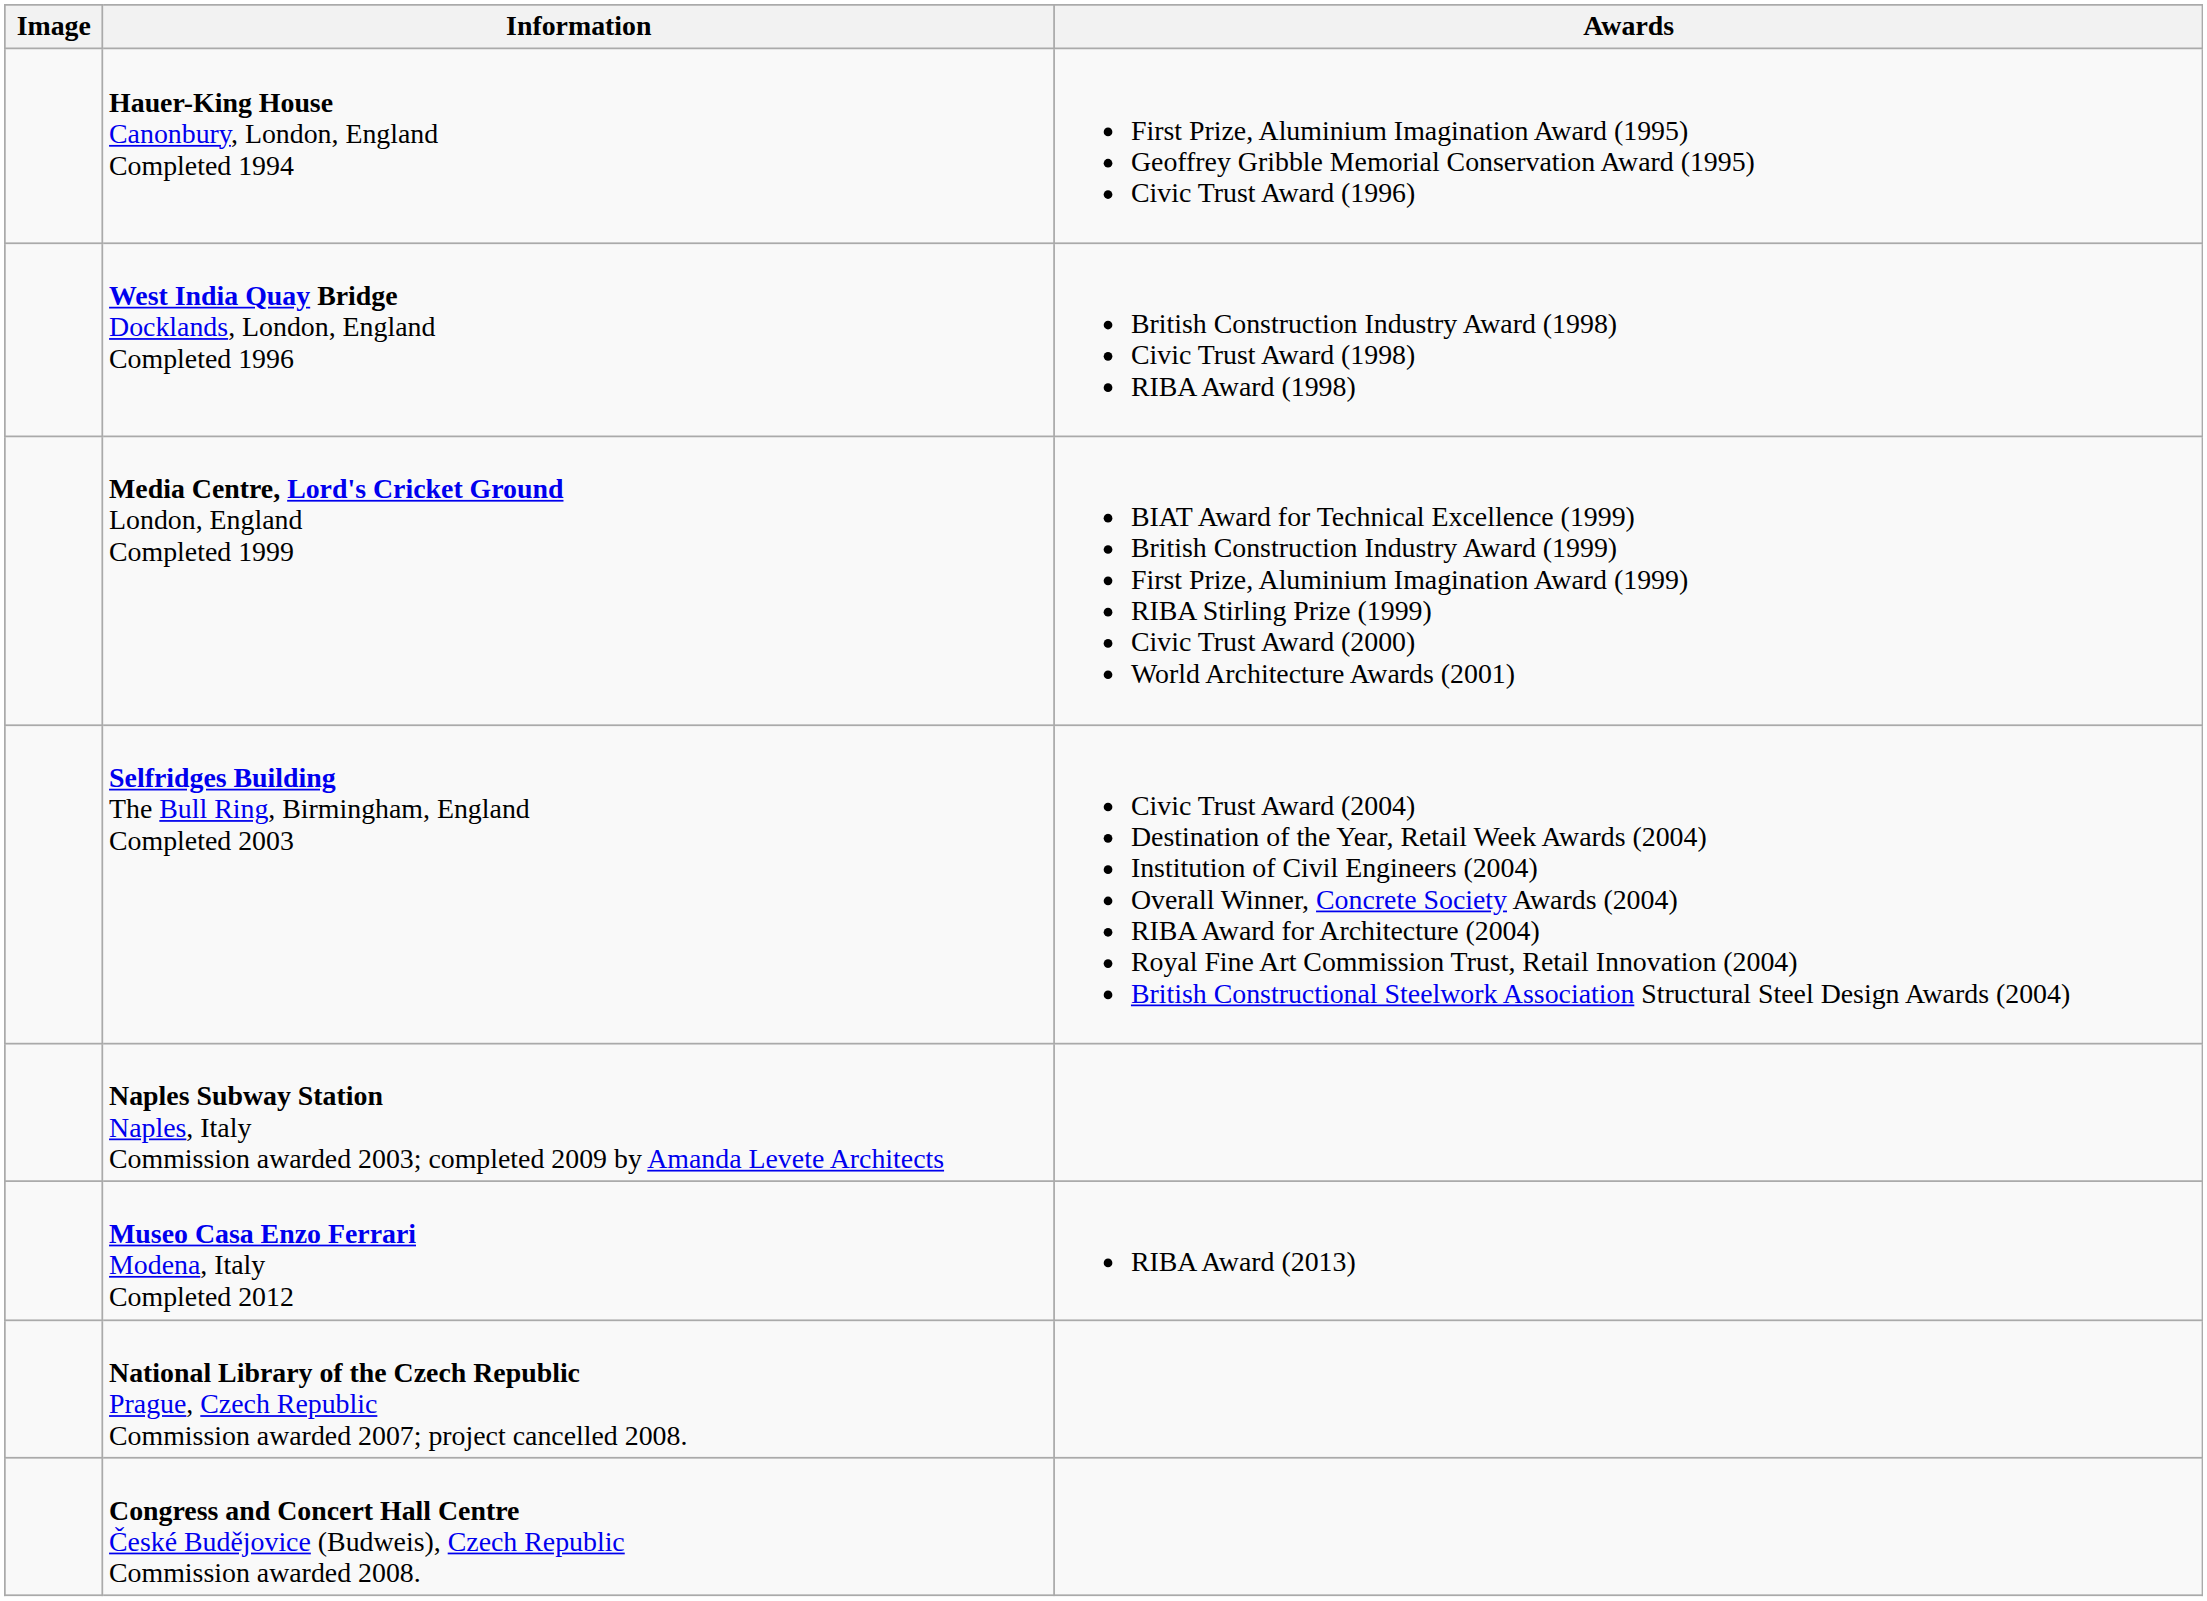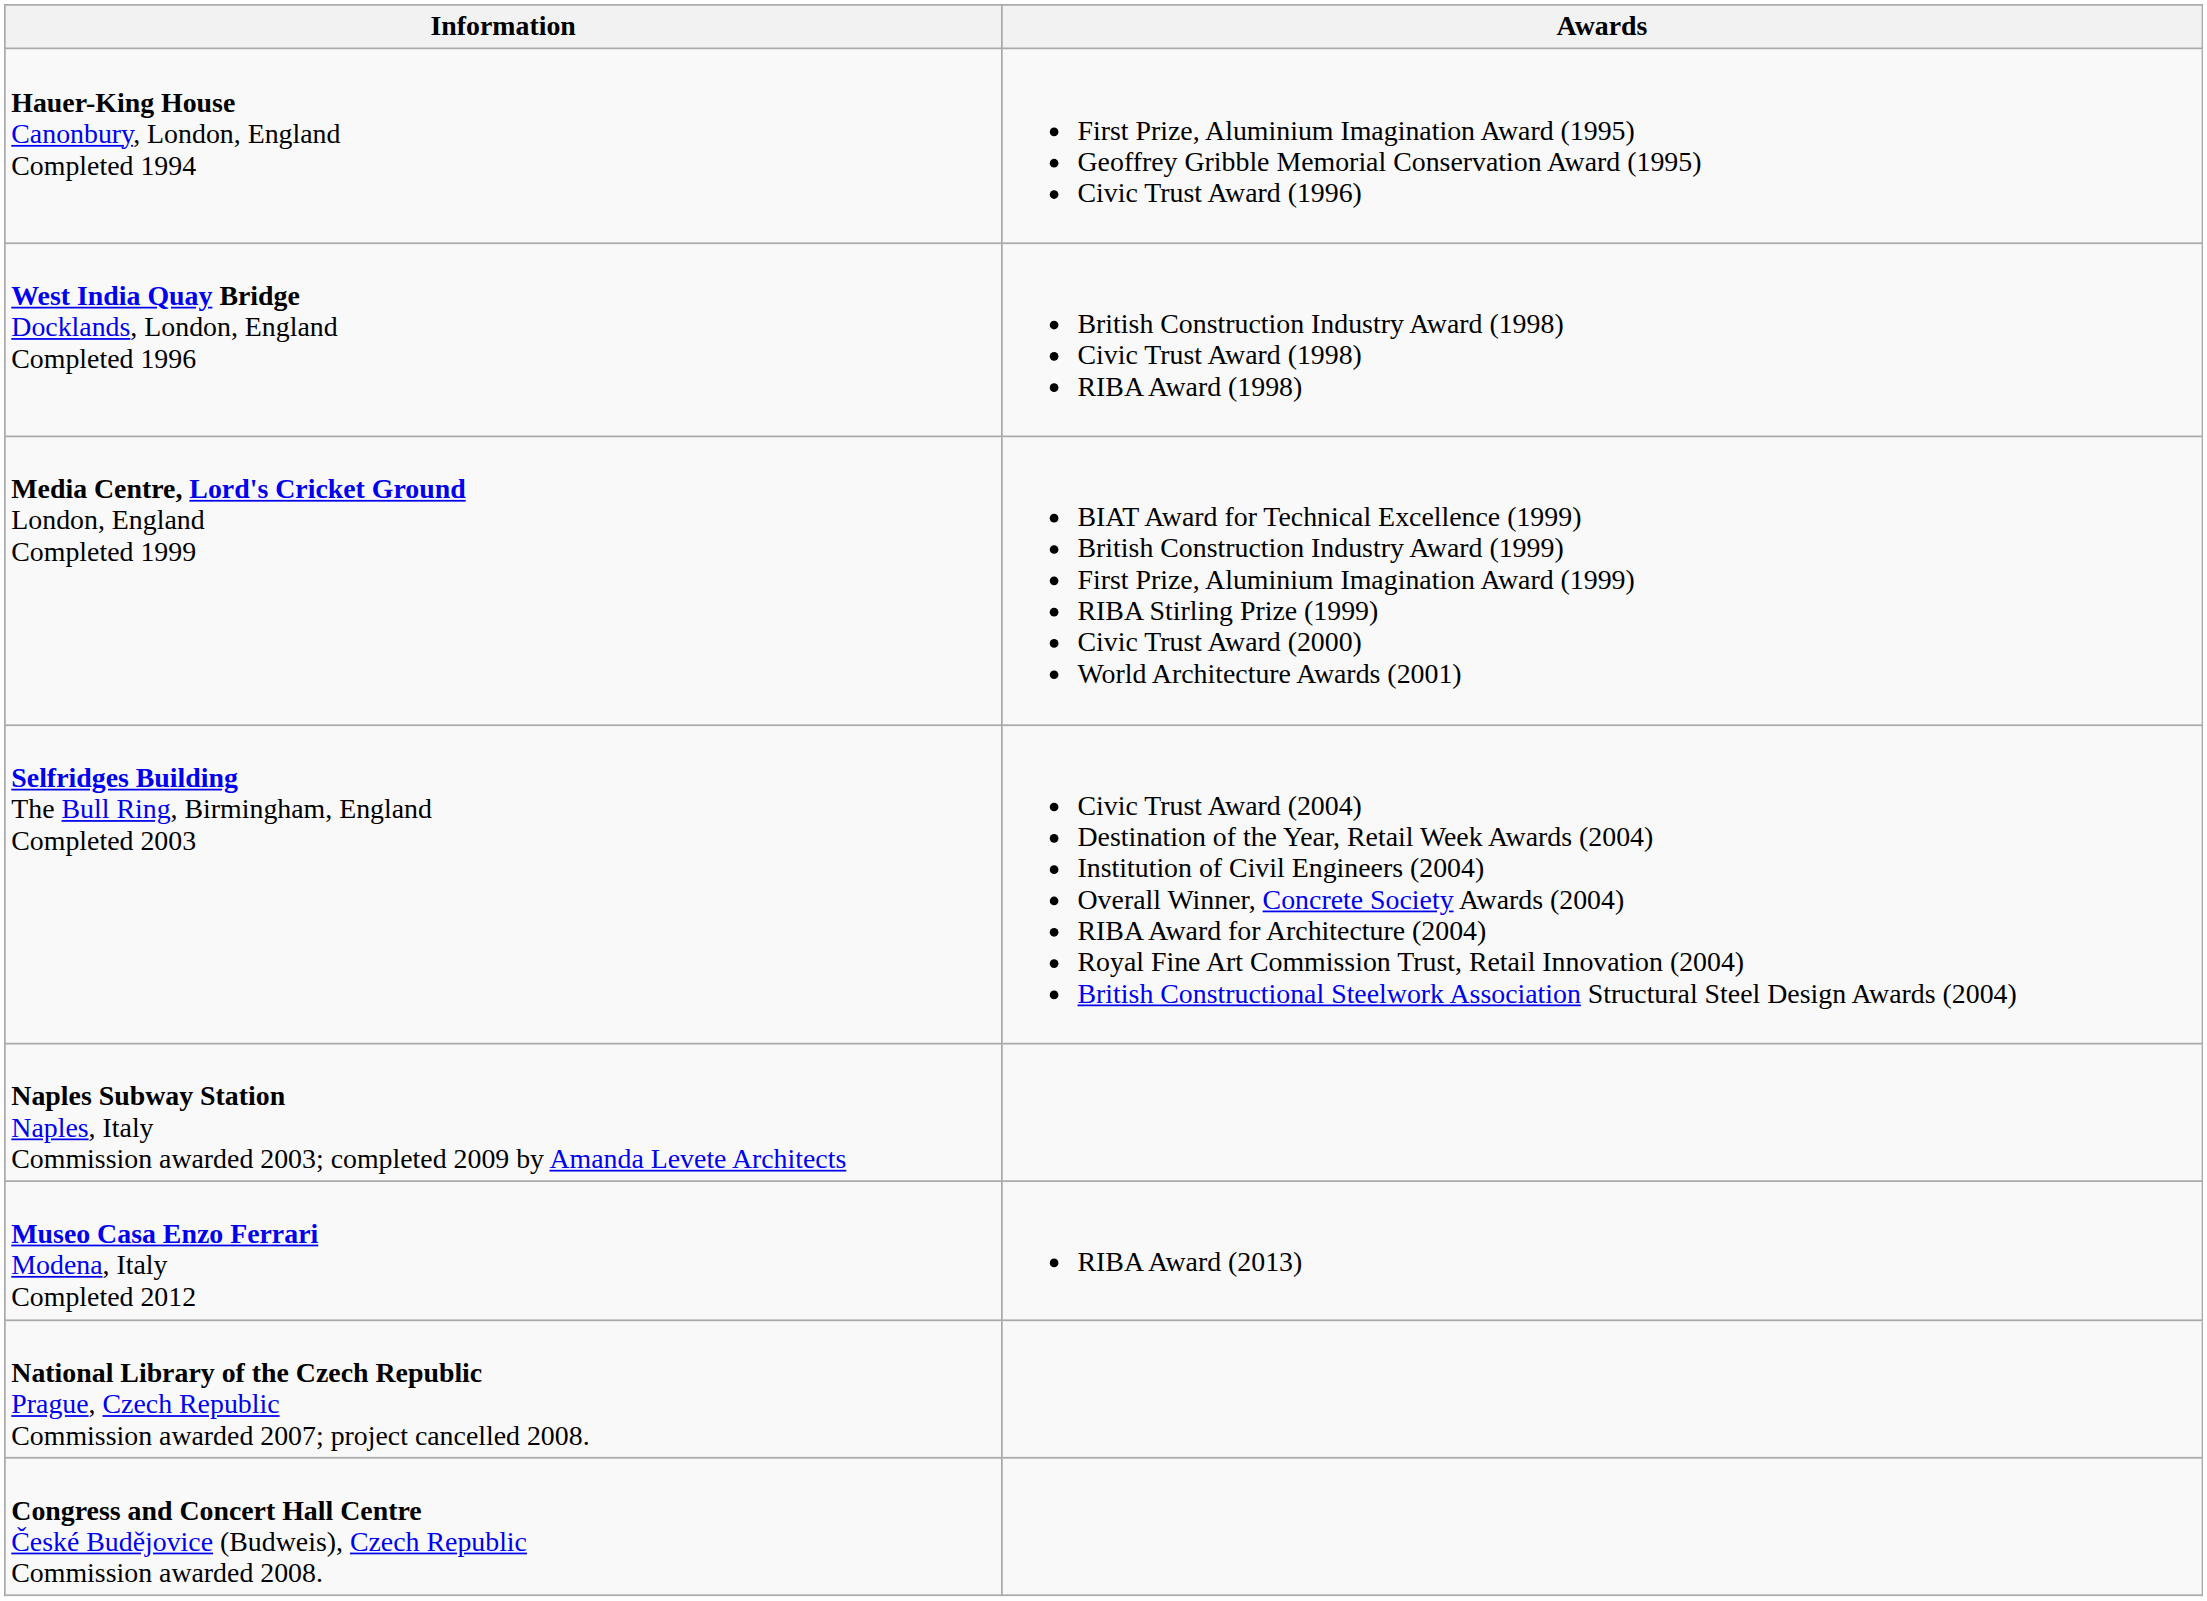- column: (54, 26)
